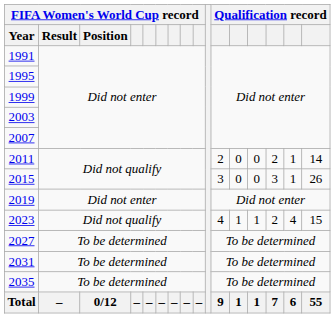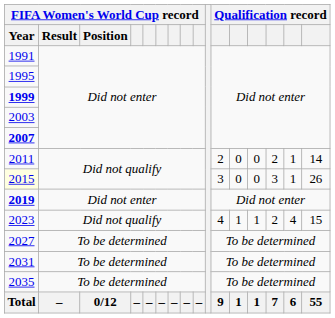(22, 96) normal -> (22, 96) bold
(22, 138) normal -> (22, 138) bold
(22, 179) no background -> (22, 179) lightyellow background
(22, 199) normal -> (22, 199) bold
